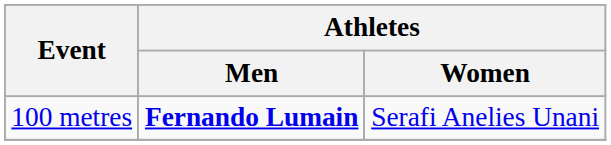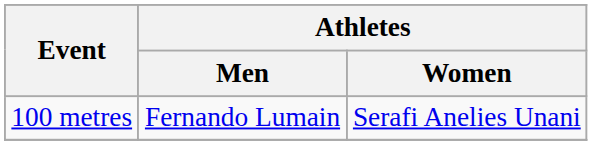(252, 117) bold -> (243, 117) normal
